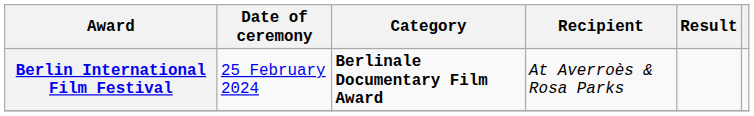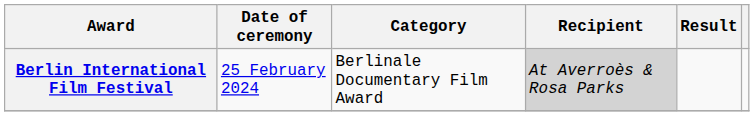(412, 80) bold -> (412, 80) normal
(591, 80) no background -> (591, 80) lightgrey background
